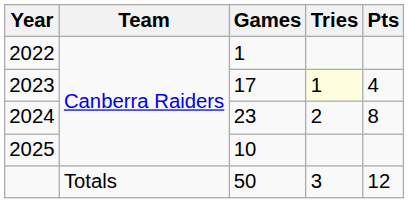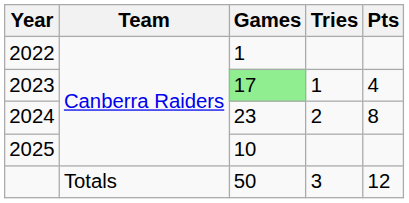(245, 85) no background -> (245, 85) lightgreen background
(316, 85) lightyellow background -> (316, 85) no background
